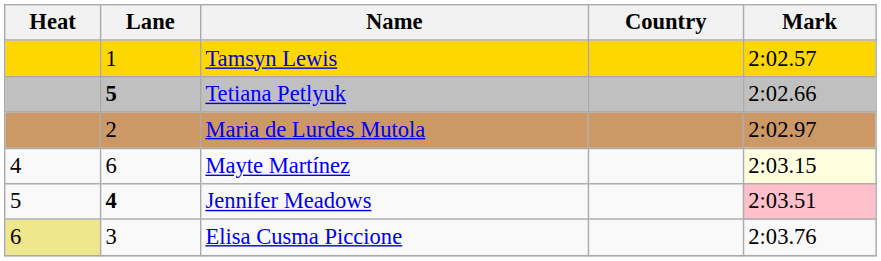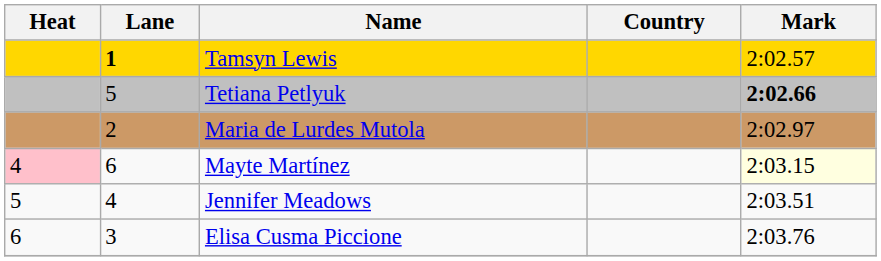(111, 58) normal -> (111, 58) bold
(111, 93) bold -> (111, 93) normal
(782, 93) normal -> (781, 93) bold
(16, 165) no background -> (16, 165) pink background
(111, 201) bold -> (111, 201) normal
(782, 201) pink background -> (781, 201) no background
(16, 237) khaki background -> (16, 237) no background
